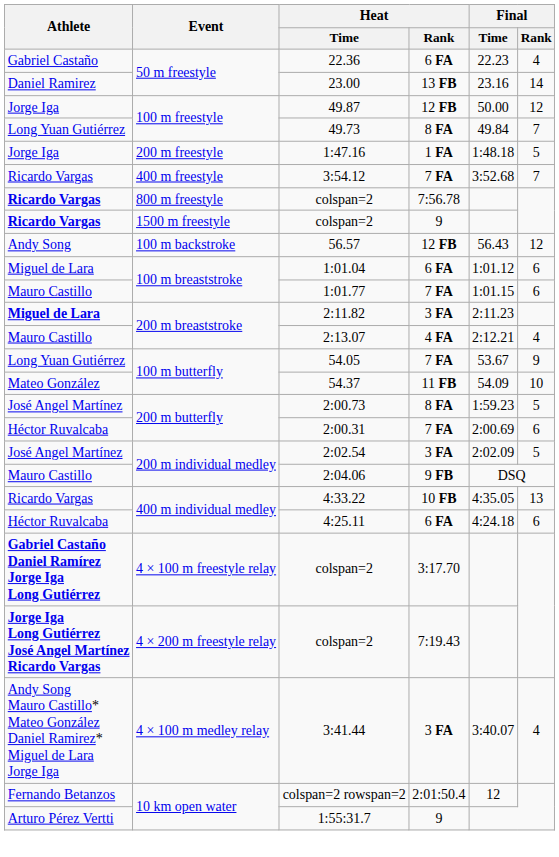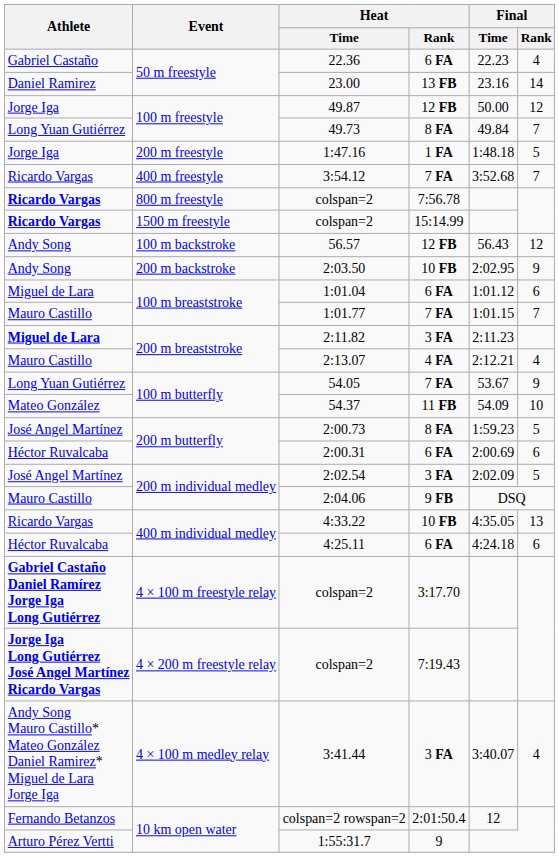(439, 222) 9 -> (439, 222) 15:14.99
+ row: (186, 268)
(536, 291) 6 -> (536, 314) 7
(439, 429) 7 FA -> (439, 452) 6 FA
